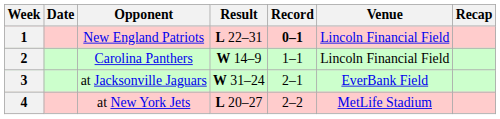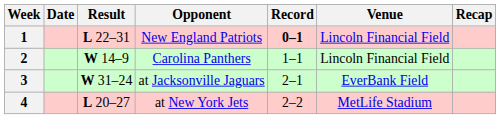columns swapped: (144, 15) <-> (239, 15)
